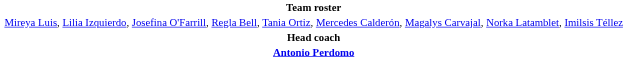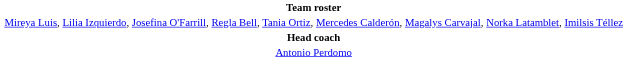(314, 52) bold -> (314, 52) normal
